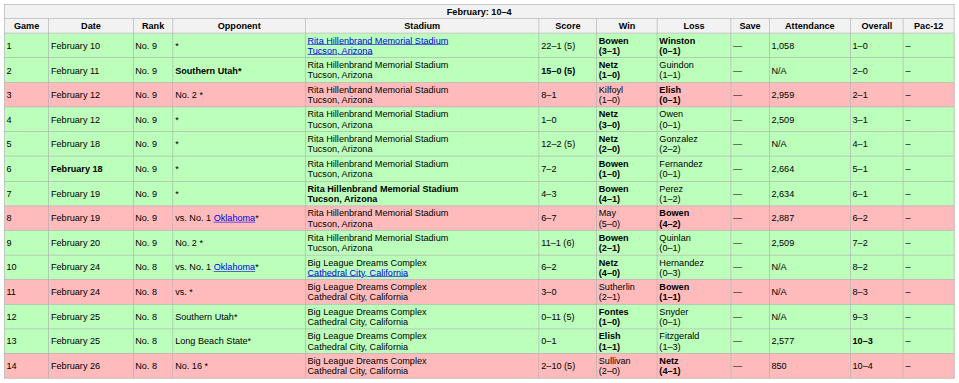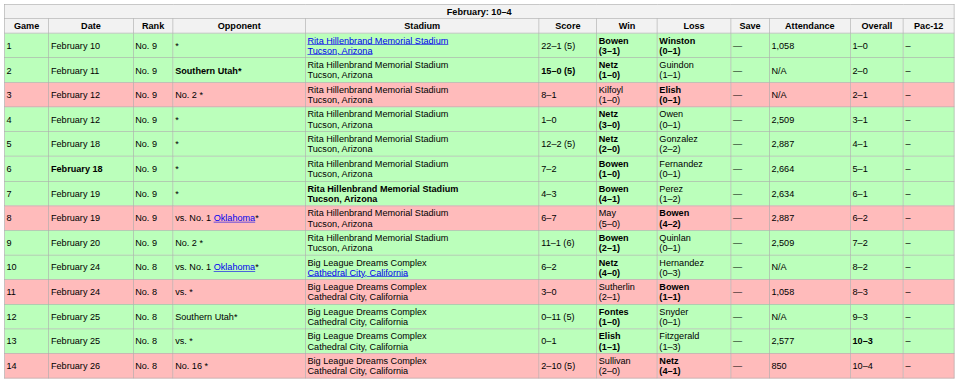(783, 95) 2,959 -> (779, 95) N/A
(779, 144) N/A -> (783, 144) 2,887
(779, 292) N/A -> (783, 292) 1,058
(213, 341) Long Beach State* -> (184, 341) vs. *
